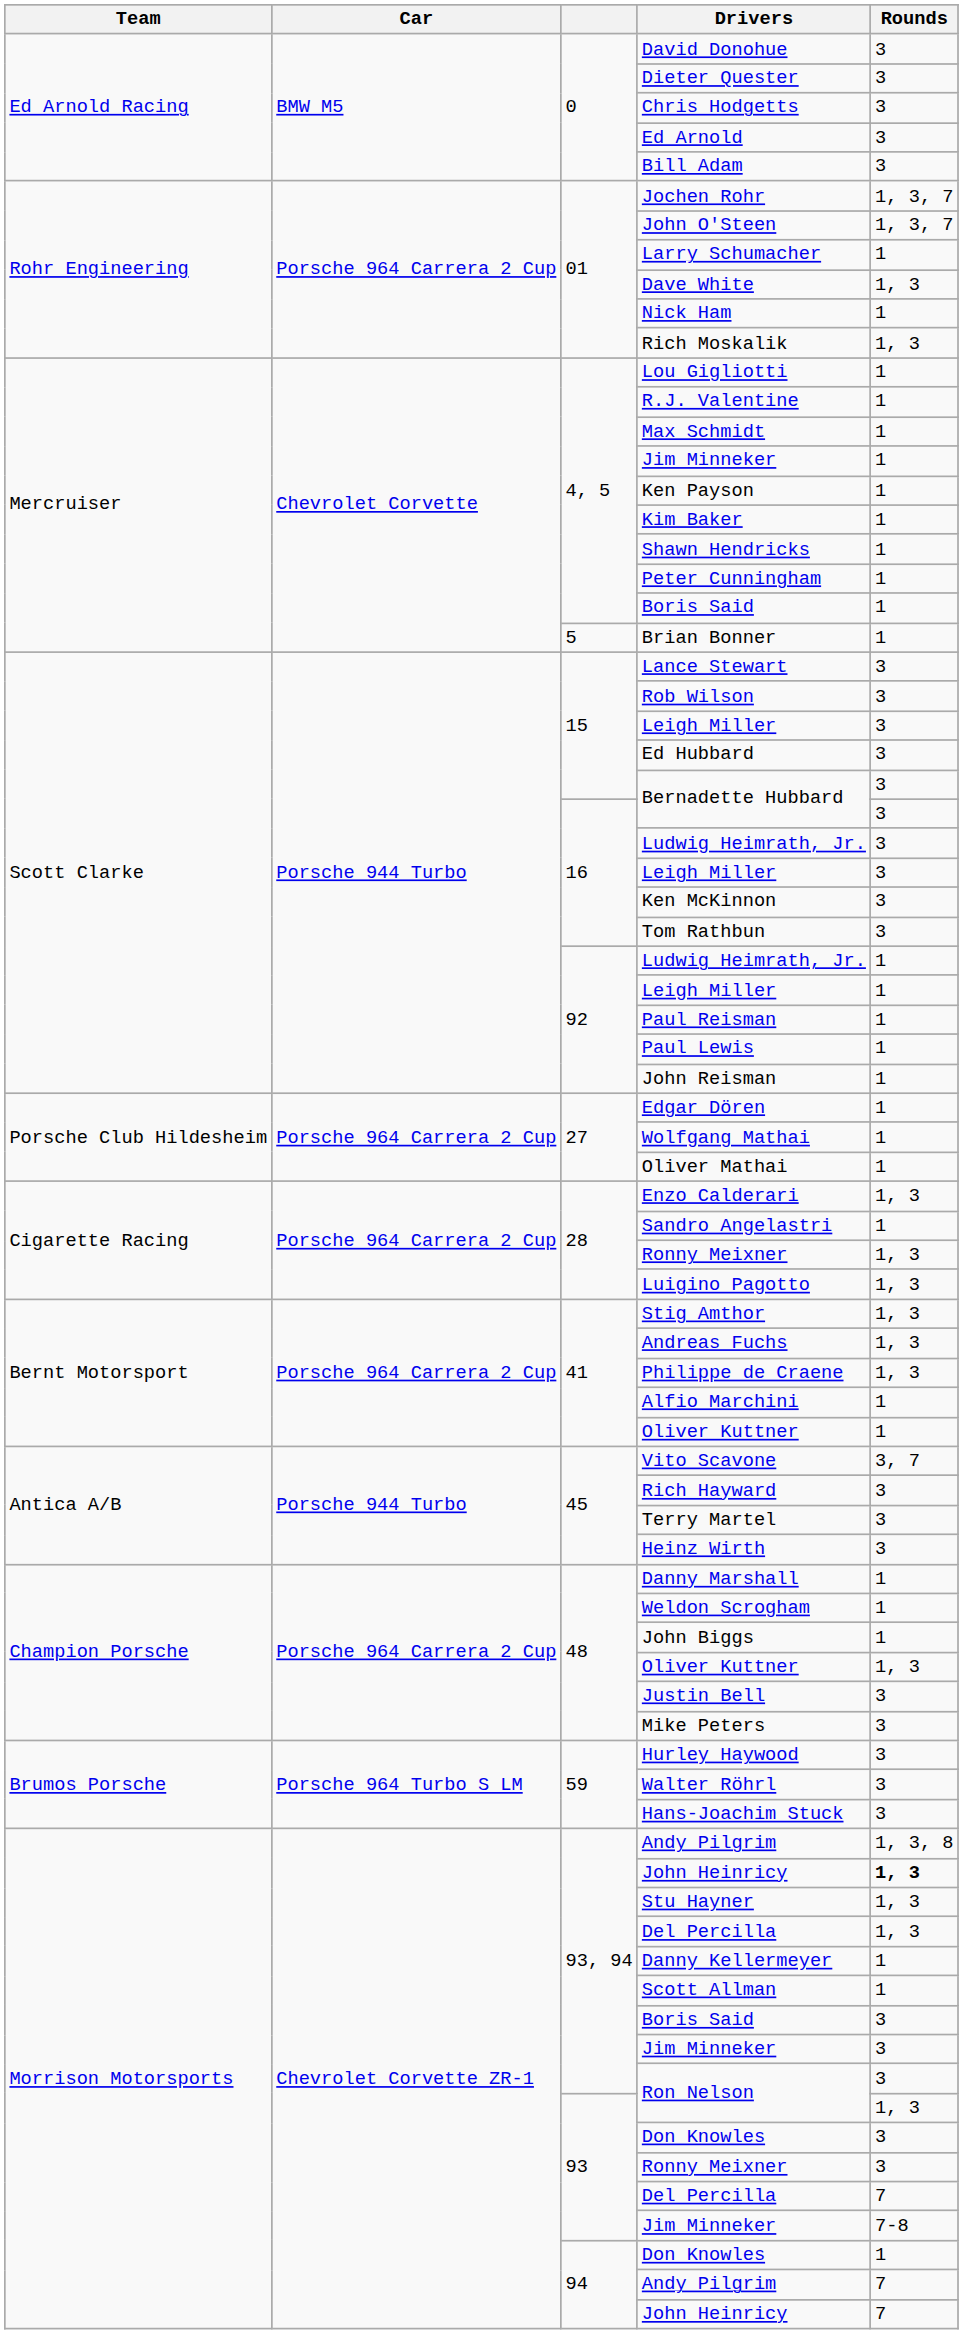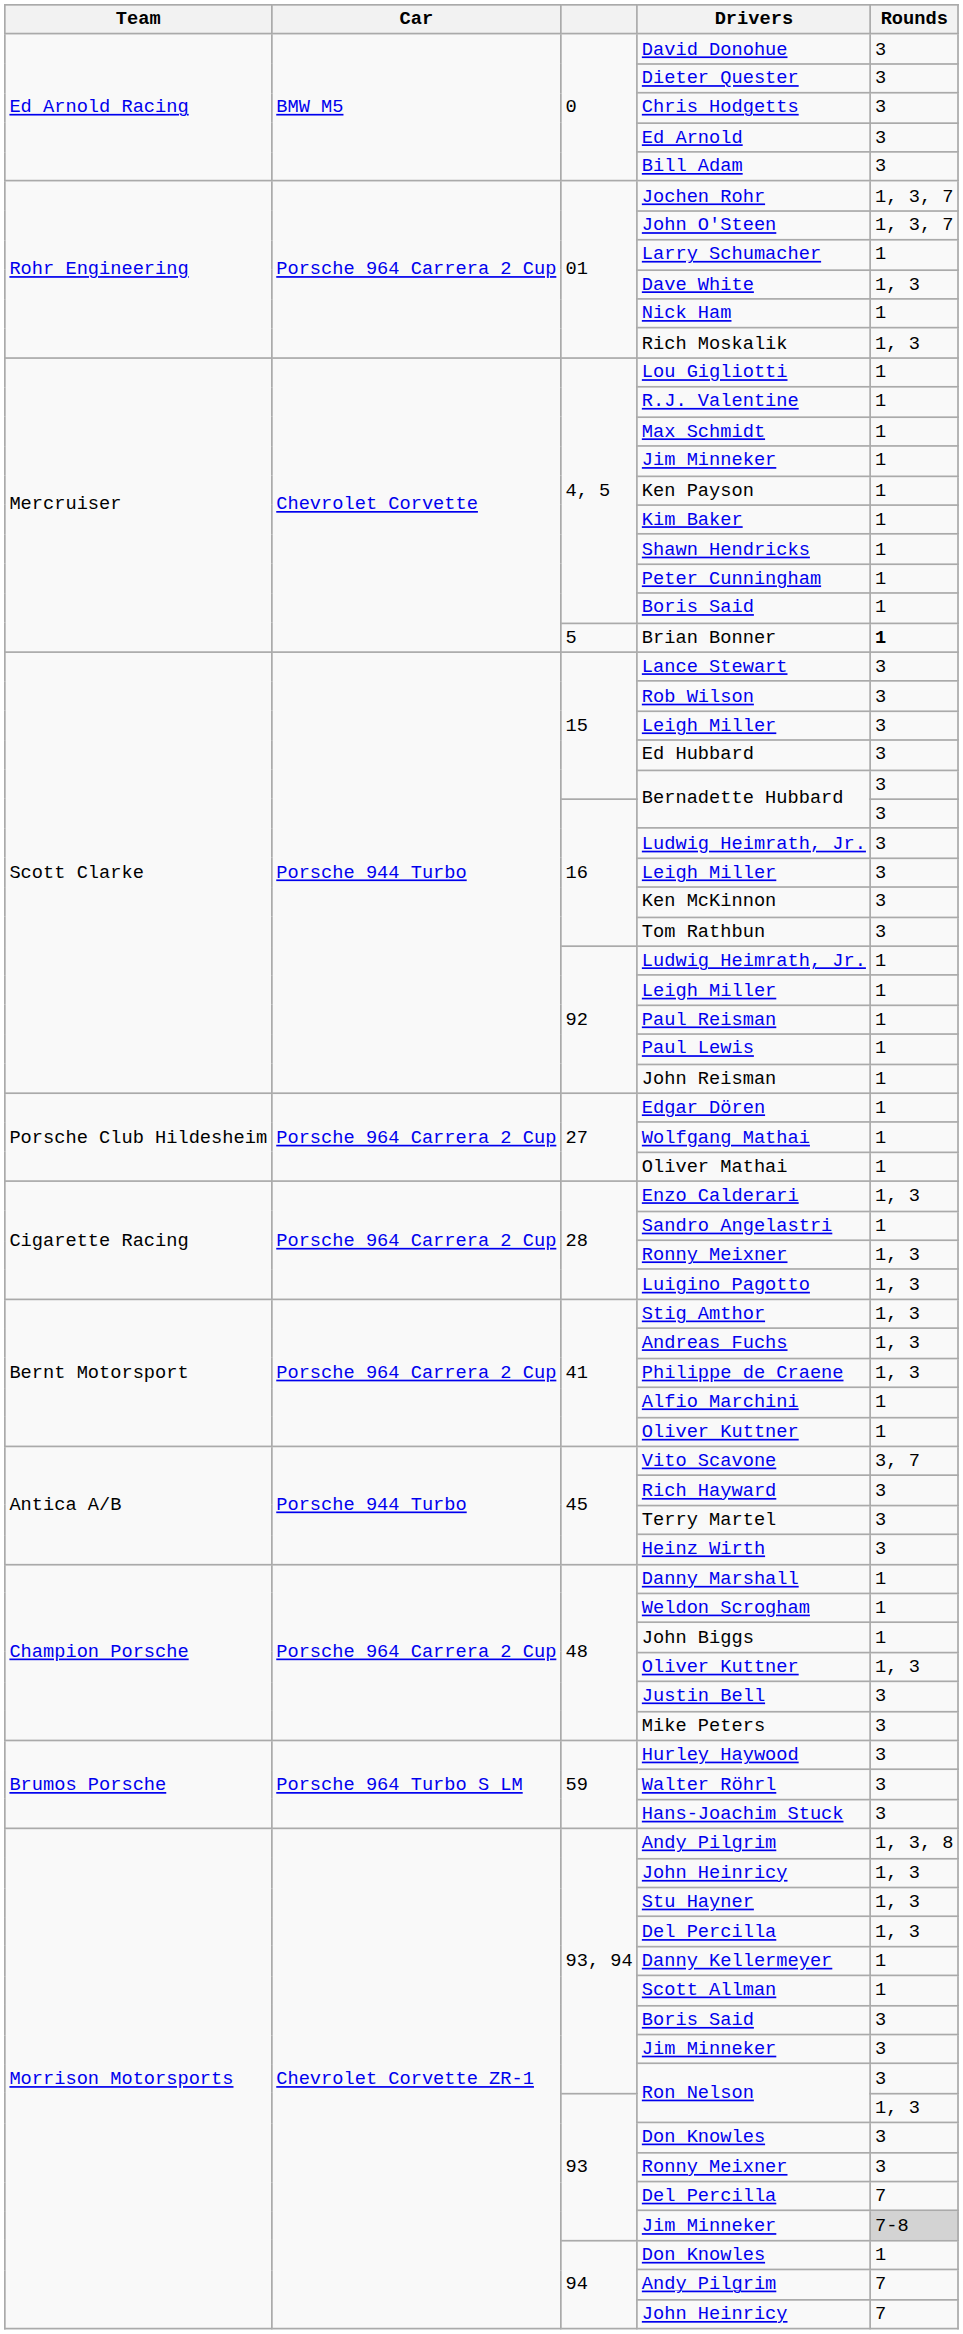(881, 637) normal -> (881, 637) bold
(897, 1873) bold -> (897, 1873) normal
(892, 2226) no background -> (892, 2226) lightgrey background
